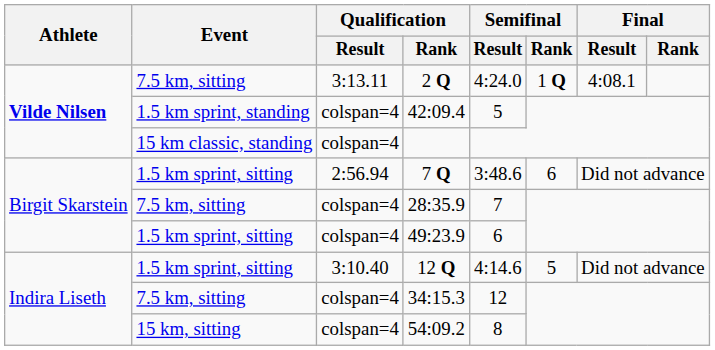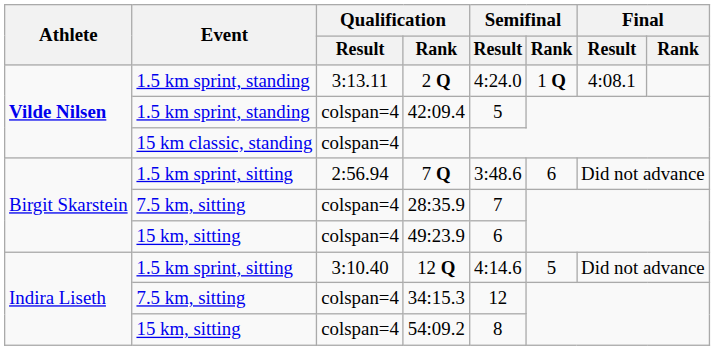(191, 80) 7.5 km, sitting -> (223, 80) 1.5 km sprint, standing
(215, 236) 1.5 km sprint, sitting -> (189, 236) 15 km, sitting
